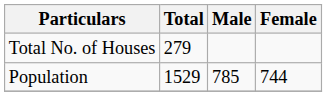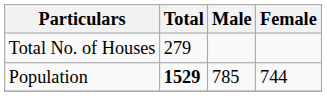(182, 76) normal -> (182, 76) bold
